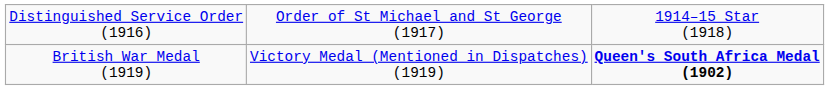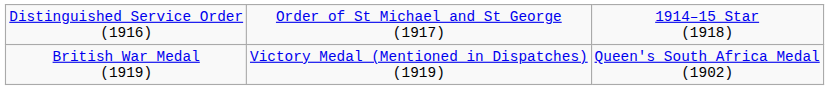(707, 65) bold -> (707, 65) normal
